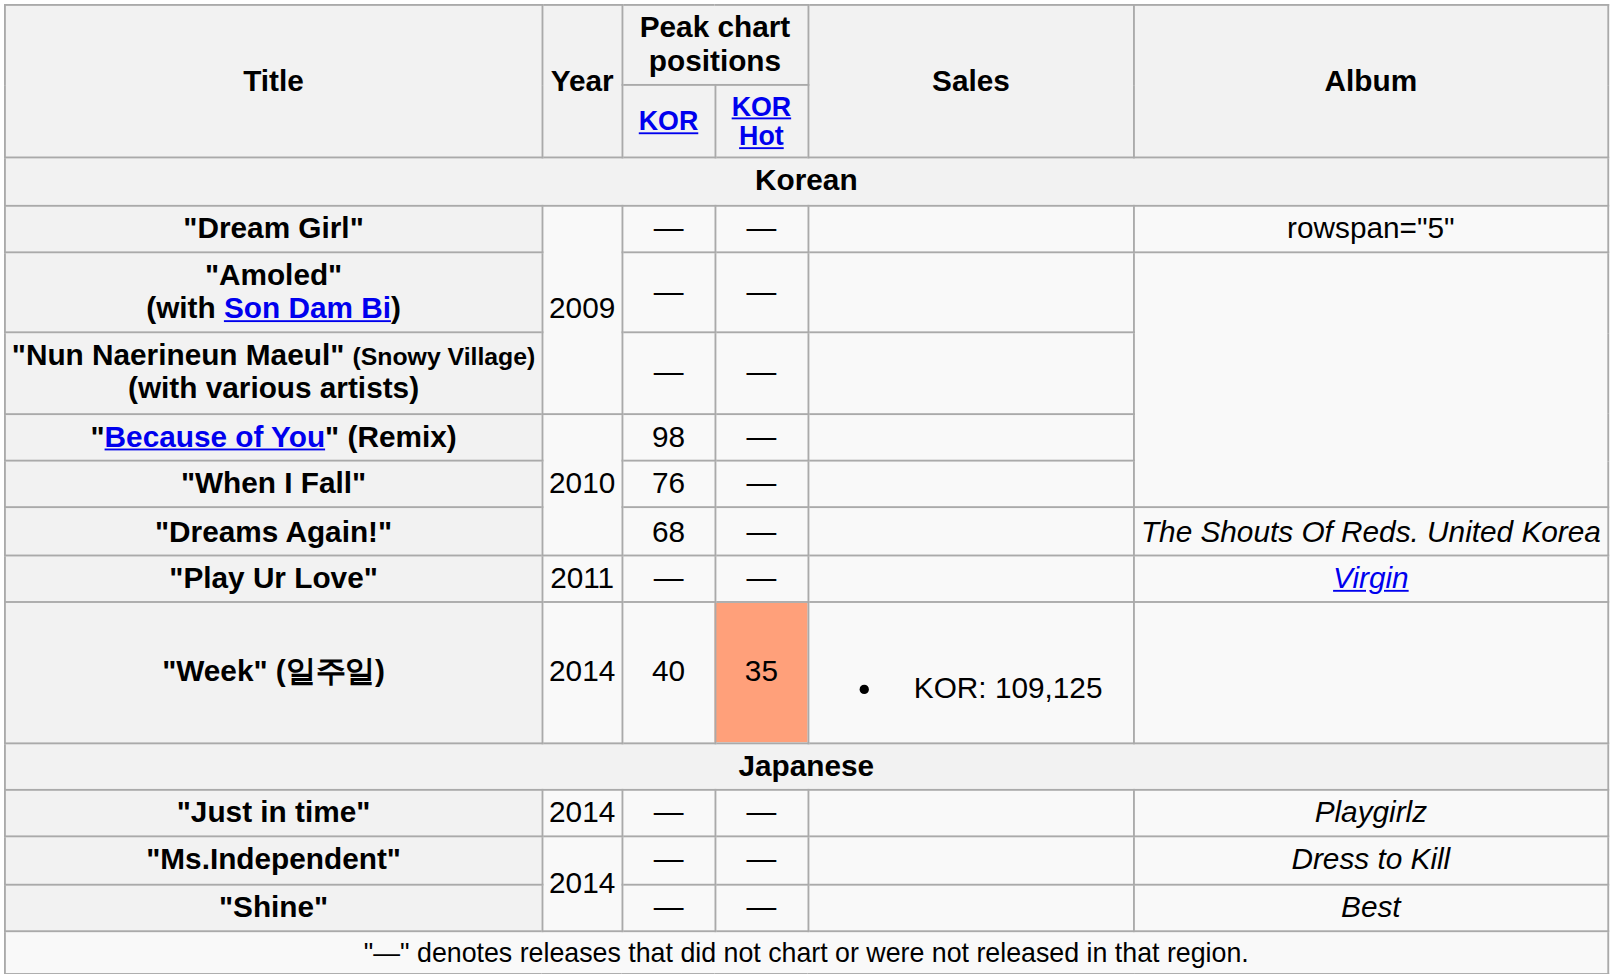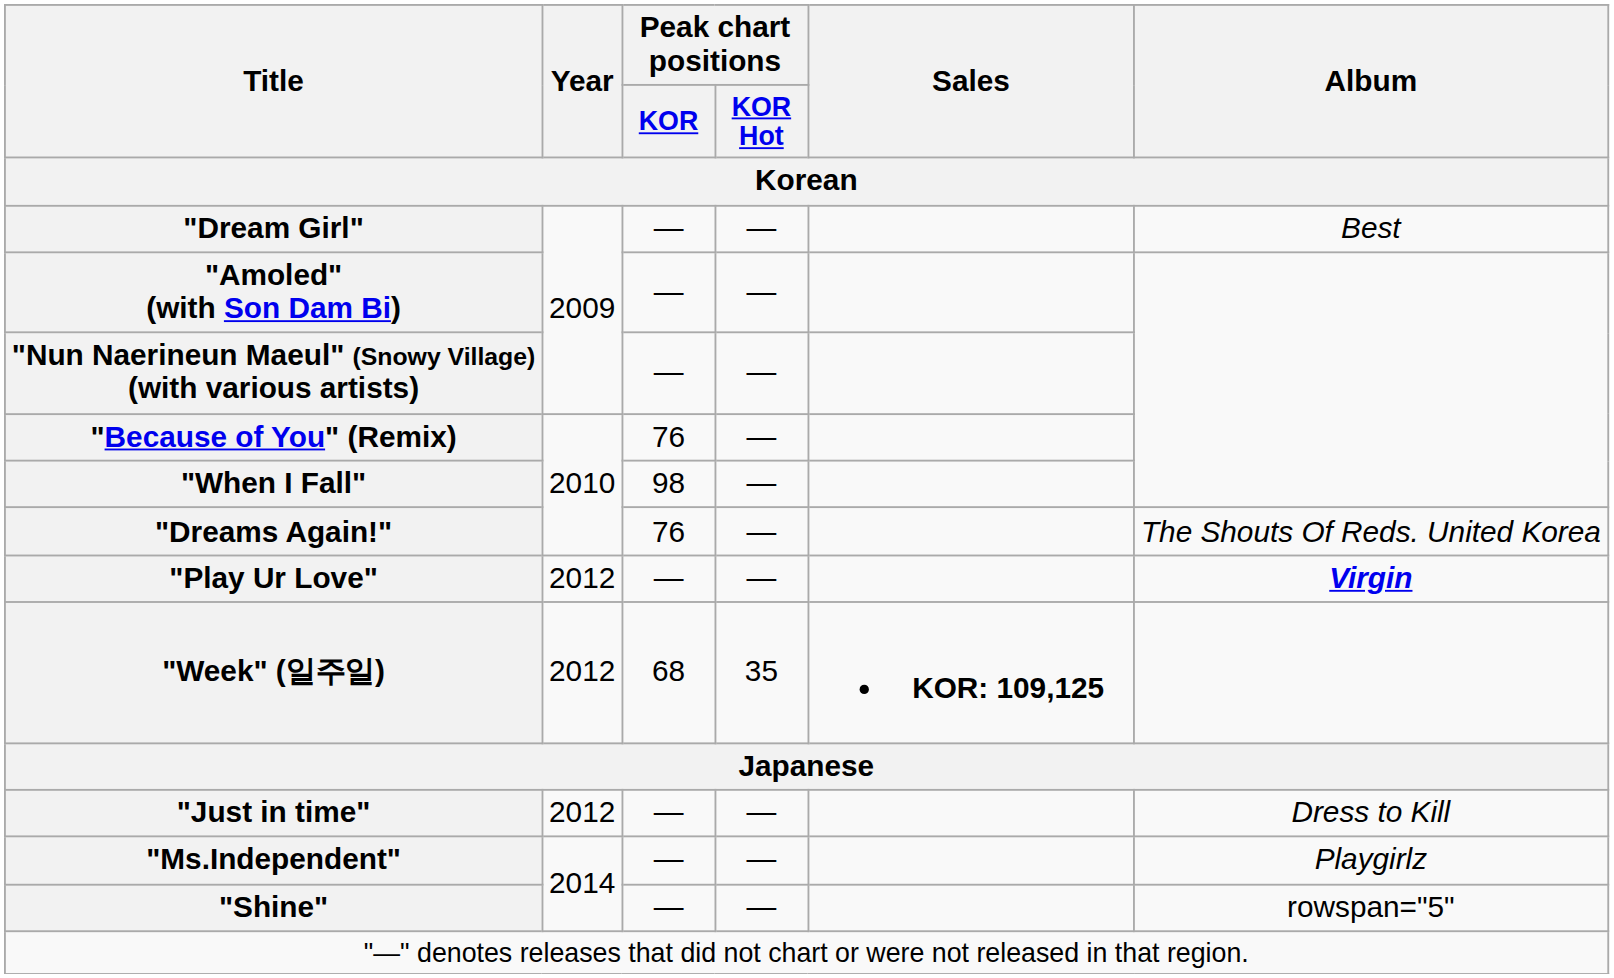(1371, 228) rowspan="5" -> (1371, 228) Best
(669, 436) 98 -> (669, 436) 76
(669, 483) 76 -> (669, 483) 98
(669, 530) 68 -> (669, 530) 76
(582, 578) 2011 -> (582, 578) 2012
(1371, 578) normal -> (1371, 578) bold
(582, 671) 2014 -> (582, 671) 2012
(669, 671) 40 -> (669, 671) 68
(761, 671) lightsalmon background -> (761, 671) no background
(971, 689) normal -> (971, 689) bold
(582, 812) 2014 -> (582, 812) 2012
(1371, 812) Playgirlz -> (1371, 812) Dress to Kill
(1371, 859) Dress to Kill -> (1371, 859) Playgirlz
(1371, 907) Best -> (1371, 907) rowspan="5"
